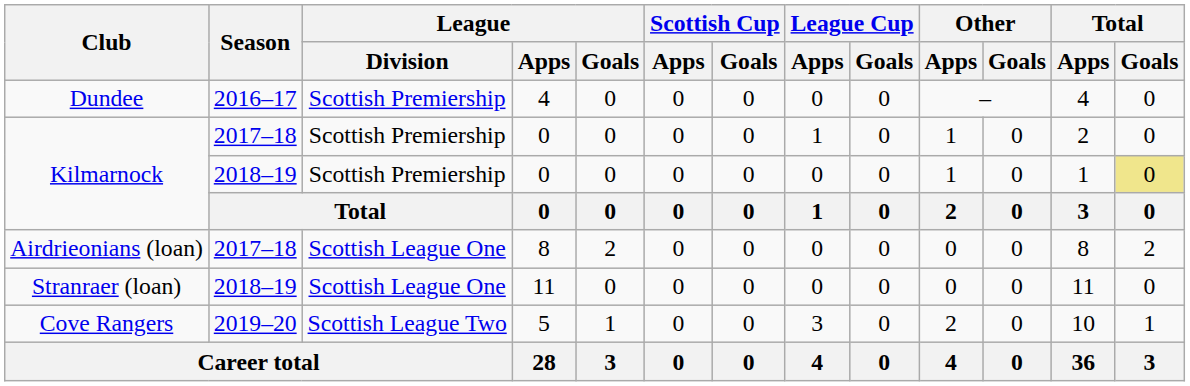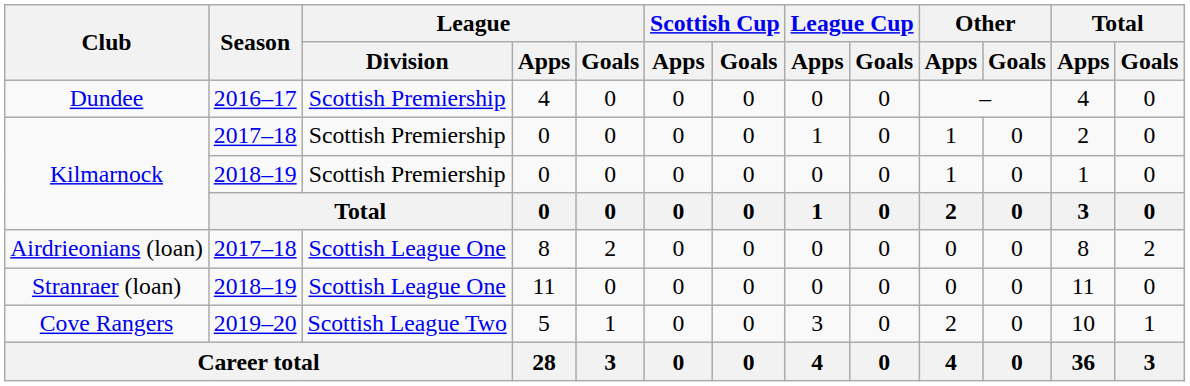(1149, 173) khaki background -> (1149, 173) no background
